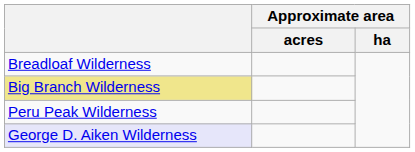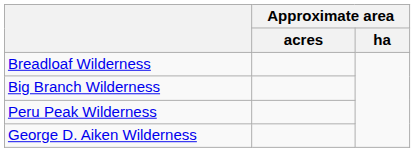(84, 87) khaki background -> (84, 87) no background
(102, 135) lavender background -> (102, 135) no background
